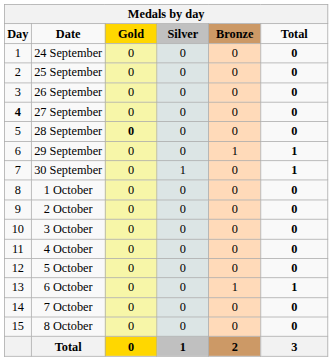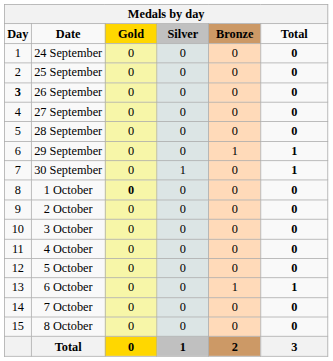(18, 92) normal -> (18, 92) bold
(18, 111) bold -> (18, 111) normal
(131, 131) bold -> (131, 131) normal
(131, 190) normal -> (131, 190) bold
